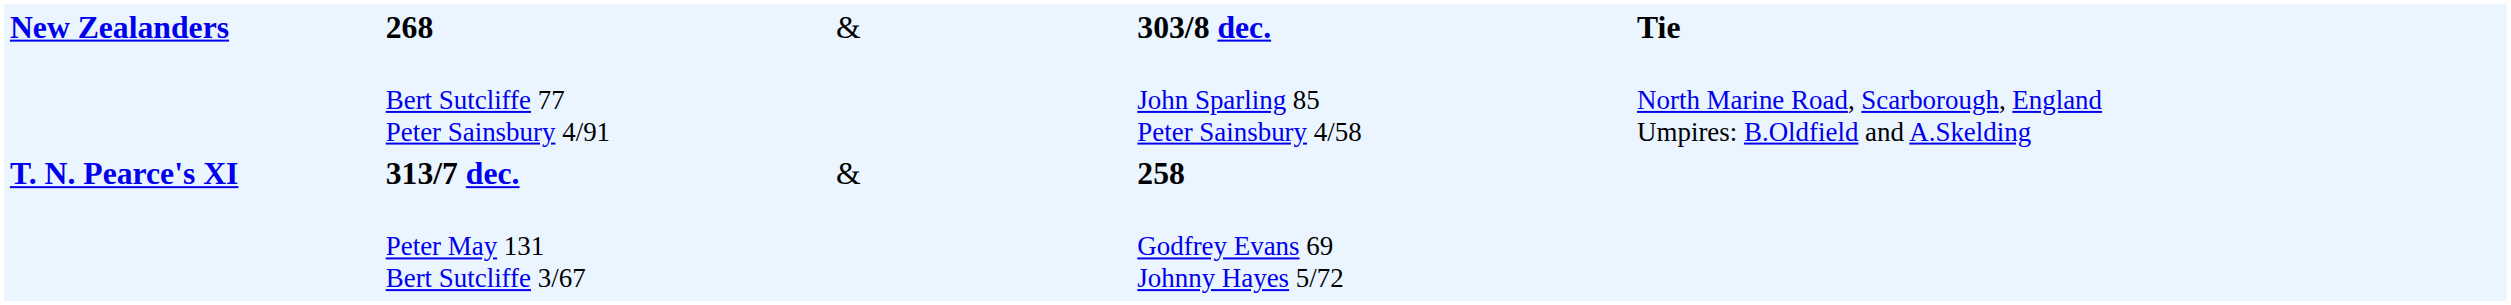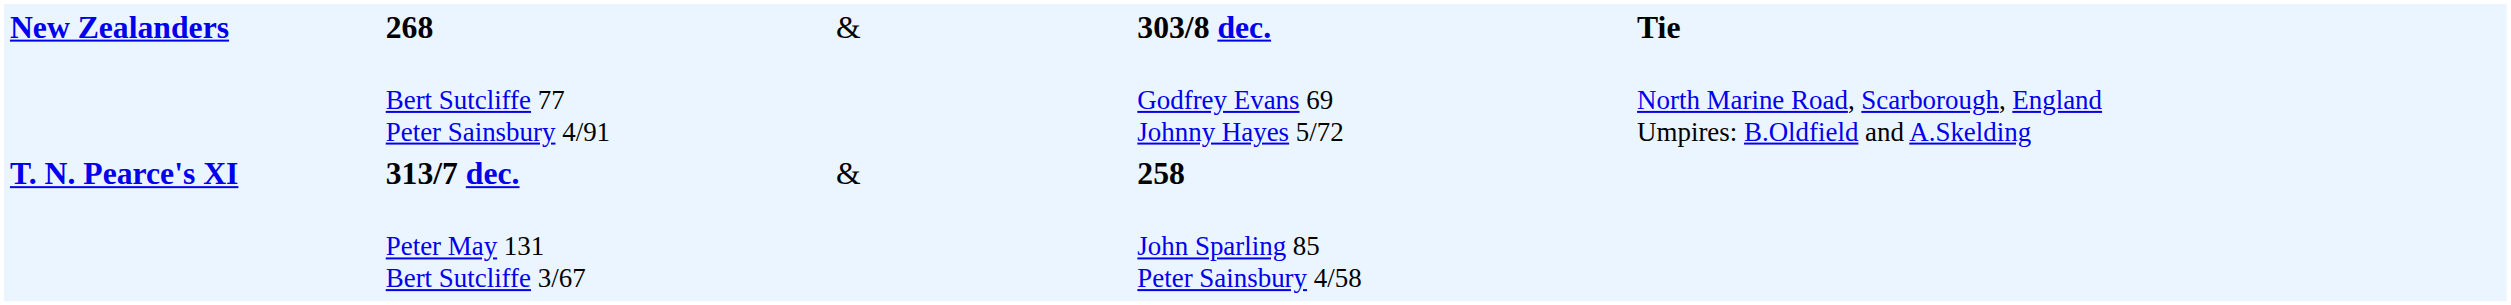(1249, 116) John Sparling 85 Peter Sainsbury 4/58 -> (1241, 116) Godfrey Evans 69 Johnny Hayes 5/72
(1241, 262) Godfrey Evans 69 Johnny Hayes 5/72 -> (1249, 262) John Sparling 85 Peter Sainsbury 4/58
